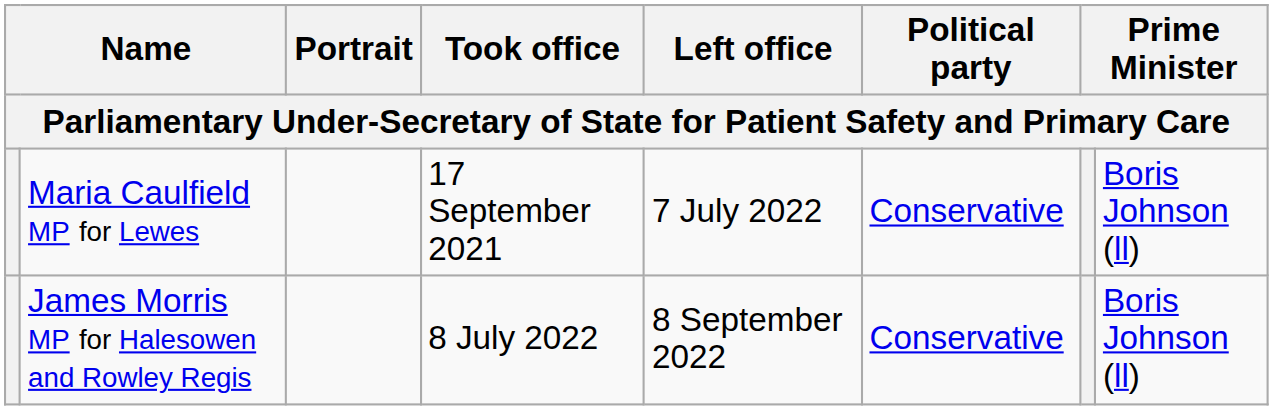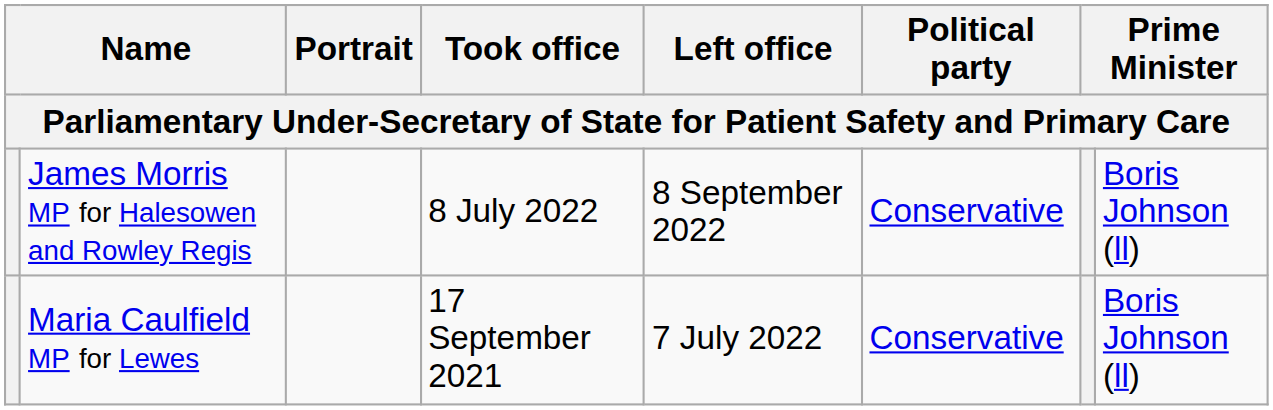rows swapped: (139, 211) <-> (142, 338)
